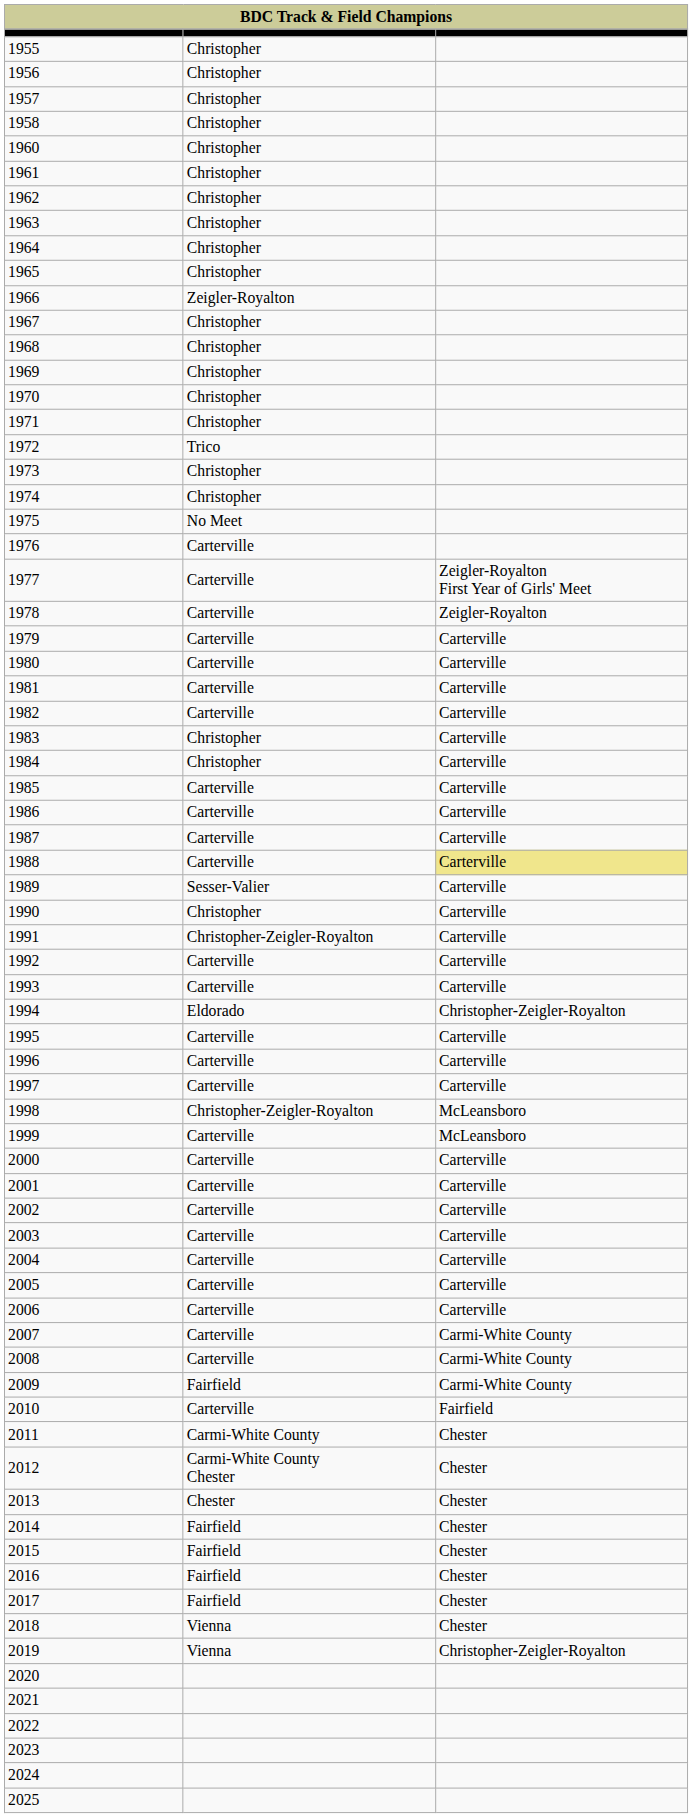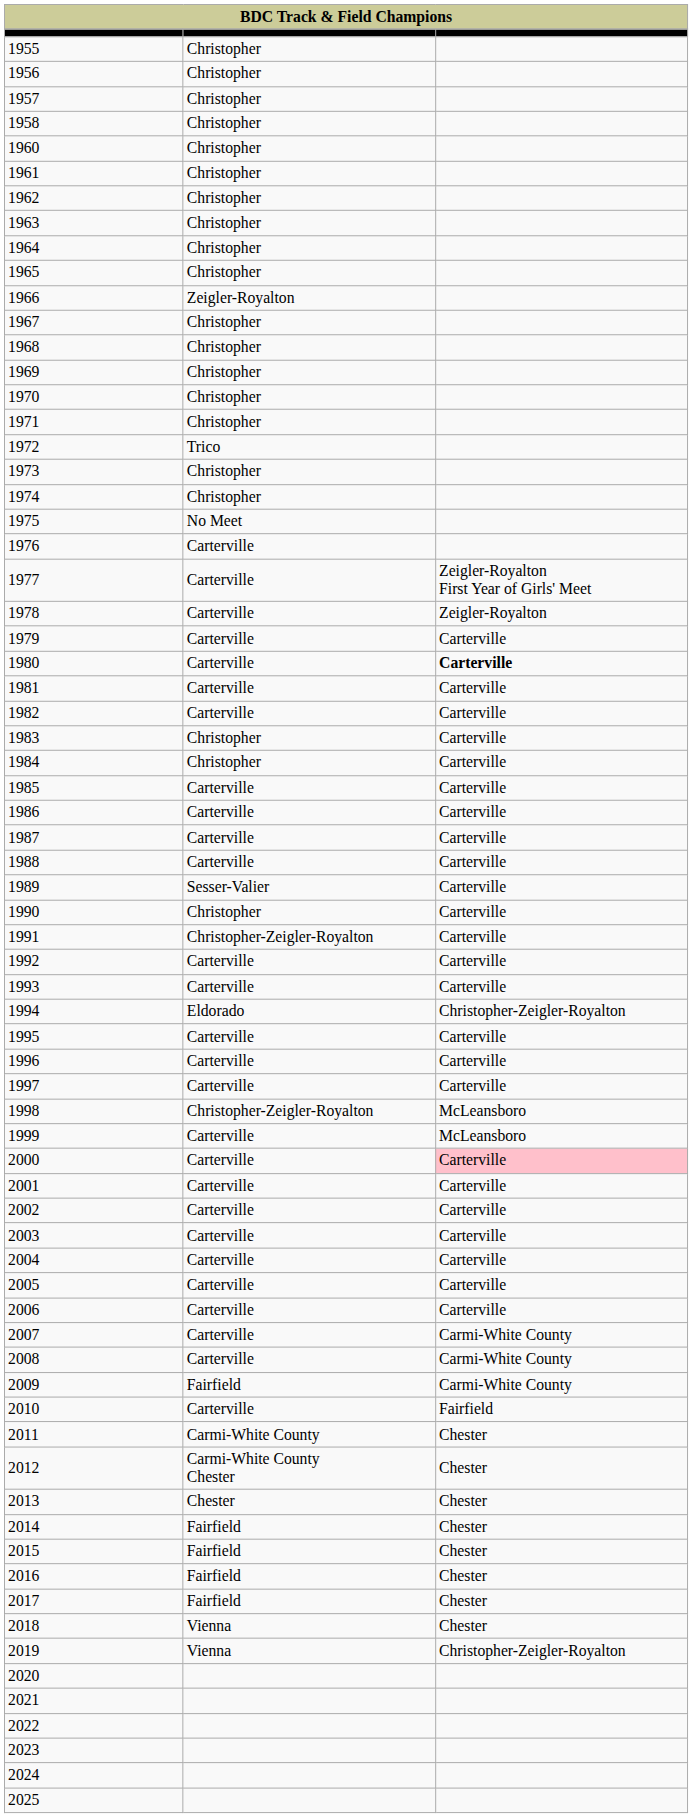(473, 663) normal -> (476, 663) bold
(473, 862) khaki background -> (473, 862) no background
(473, 1160) no background -> (473, 1160) pink background
